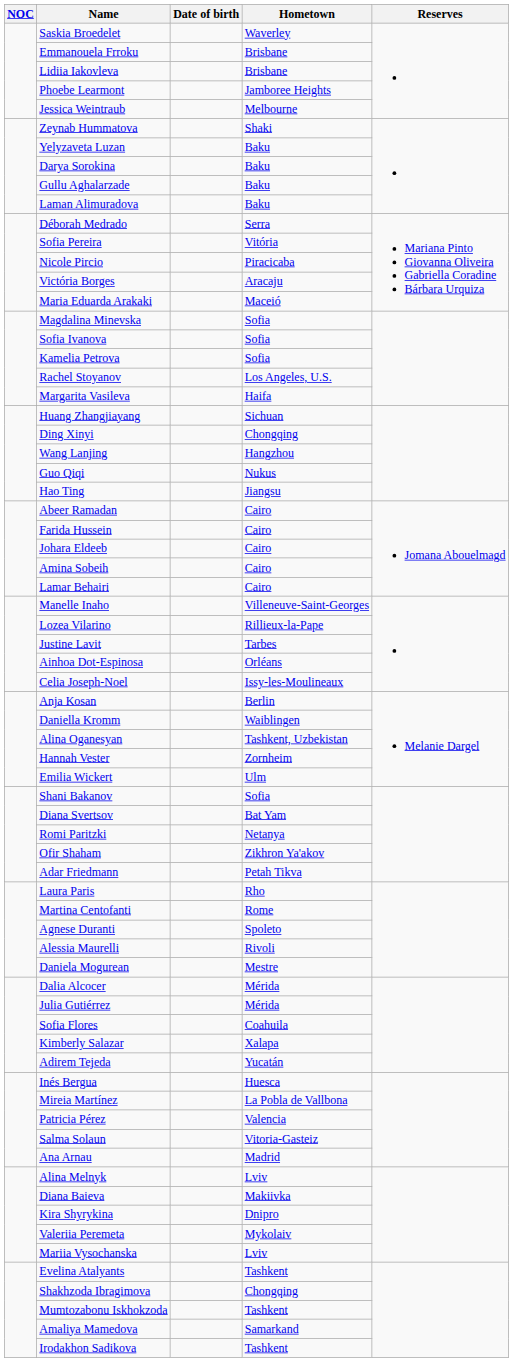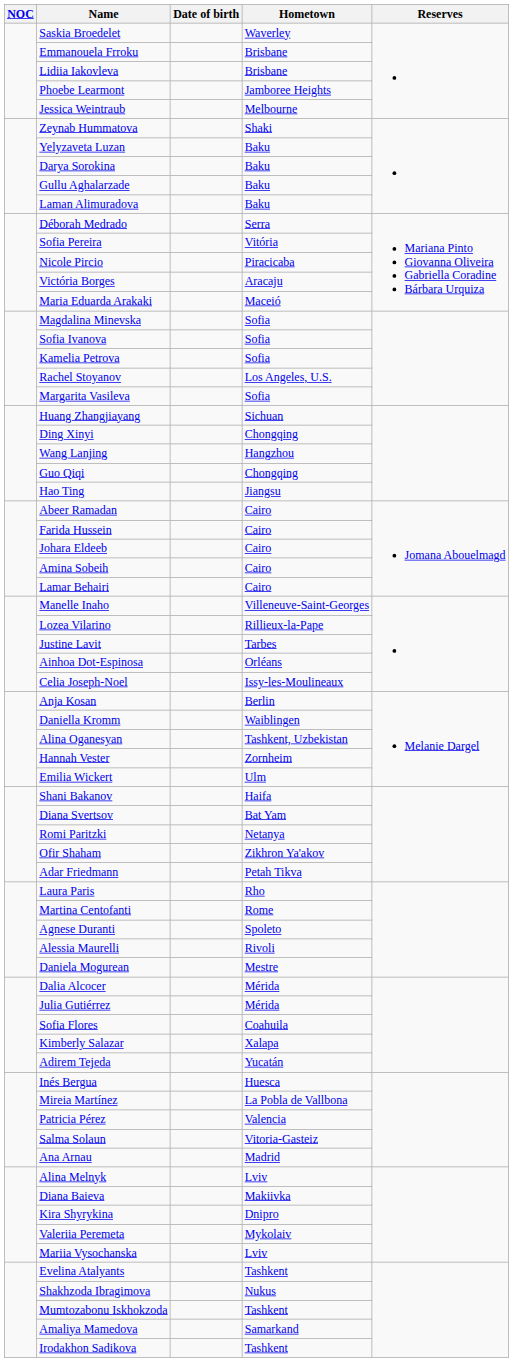(258, 396) Haifa -> (257, 396) Sofia
(260, 472) Nukus -> (271, 472) Chongqing
(257, 796) Sofia -> (258, 796) Haifa
(271, 1290) Chongqing -> (260, 1290) Nukus
